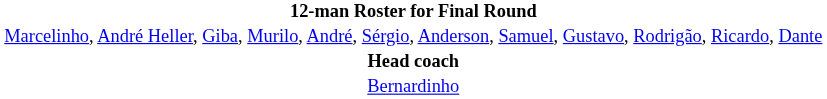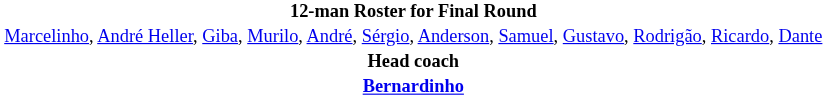(413, 86) normal -> (413, 86) bold
